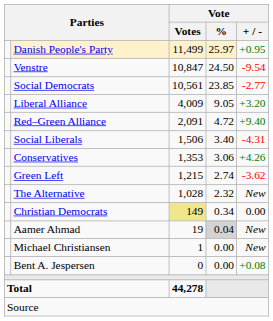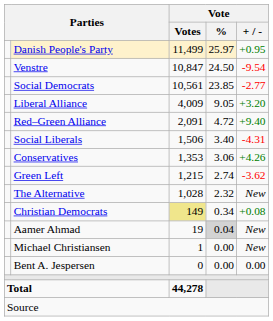(256, 211) 0.00 -> (252, 211) +0.08
(252, 265) +0.08 -> (256, 265) 0.00
